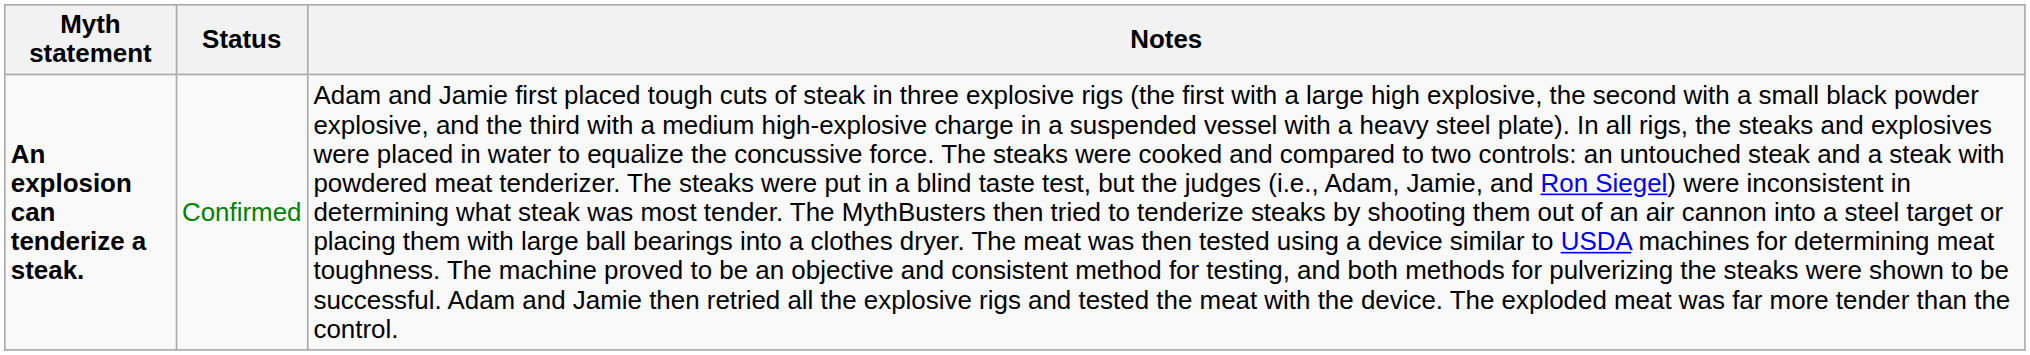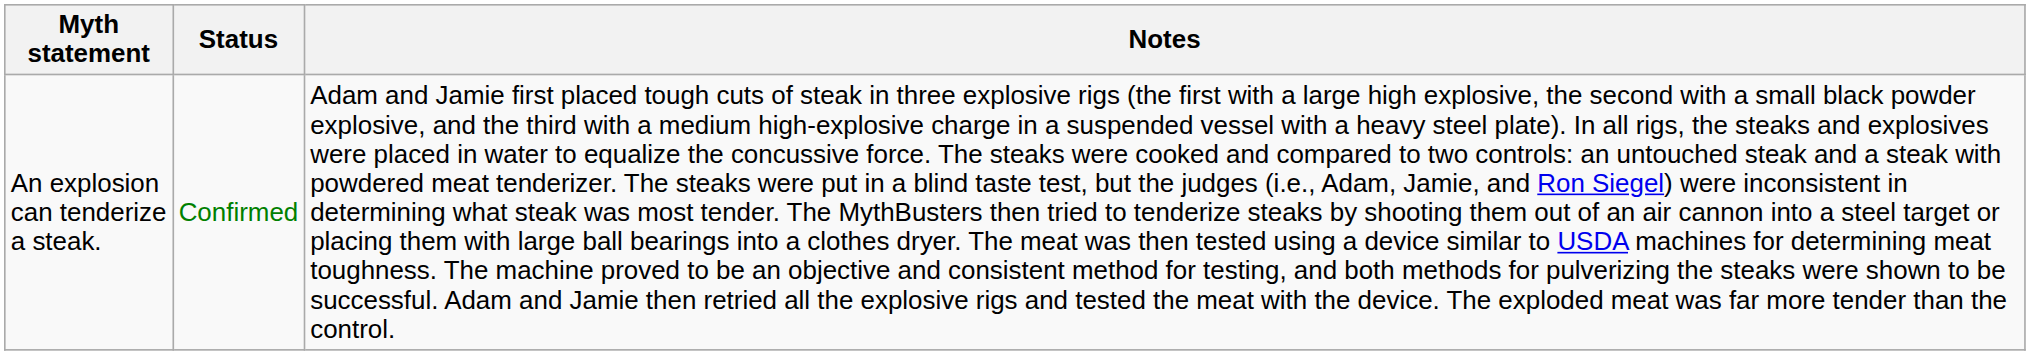(78, 211) bold -> (89, 211) normal
